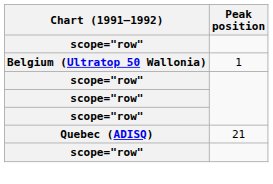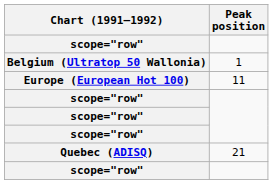+ row: (107, 80)
